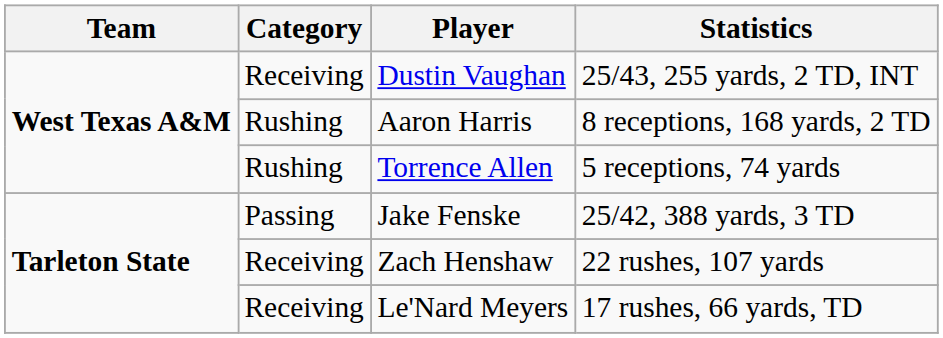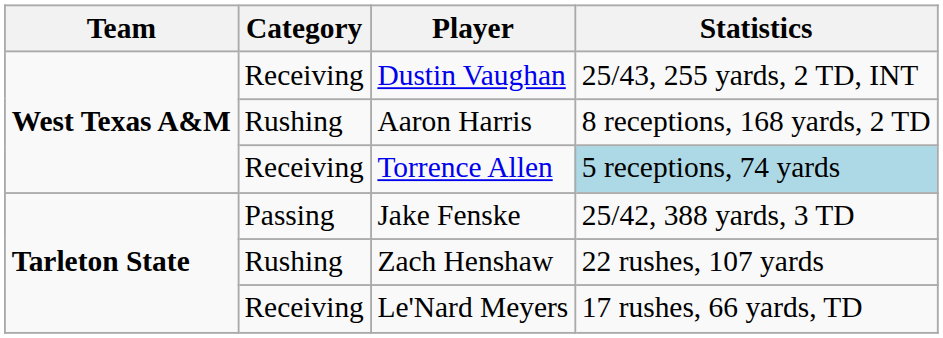(294, 168) Rushing -> (304, 168) Receiving
(711, 168) no background -> (711, 168) lightblue background
(304, 261) Receiving -> (294, 261) Rushing
